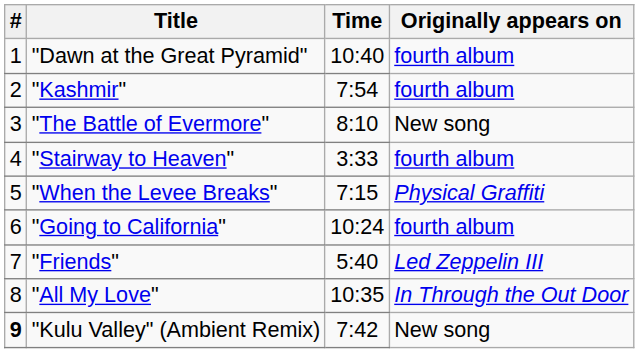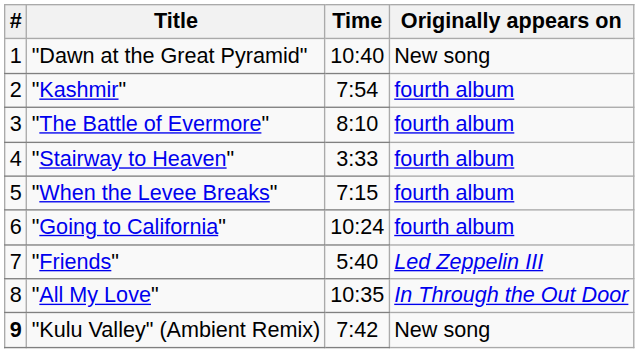(454, 55) fourth album -> (442, 55) New song
(442, 124) New song -> (454, 124) fourth album
(469, 192) Physical Graffiti -> (454, 192) fourth album
